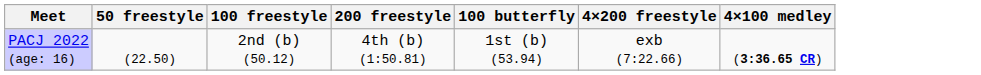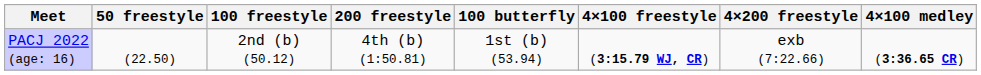+ column: (649, 17)
